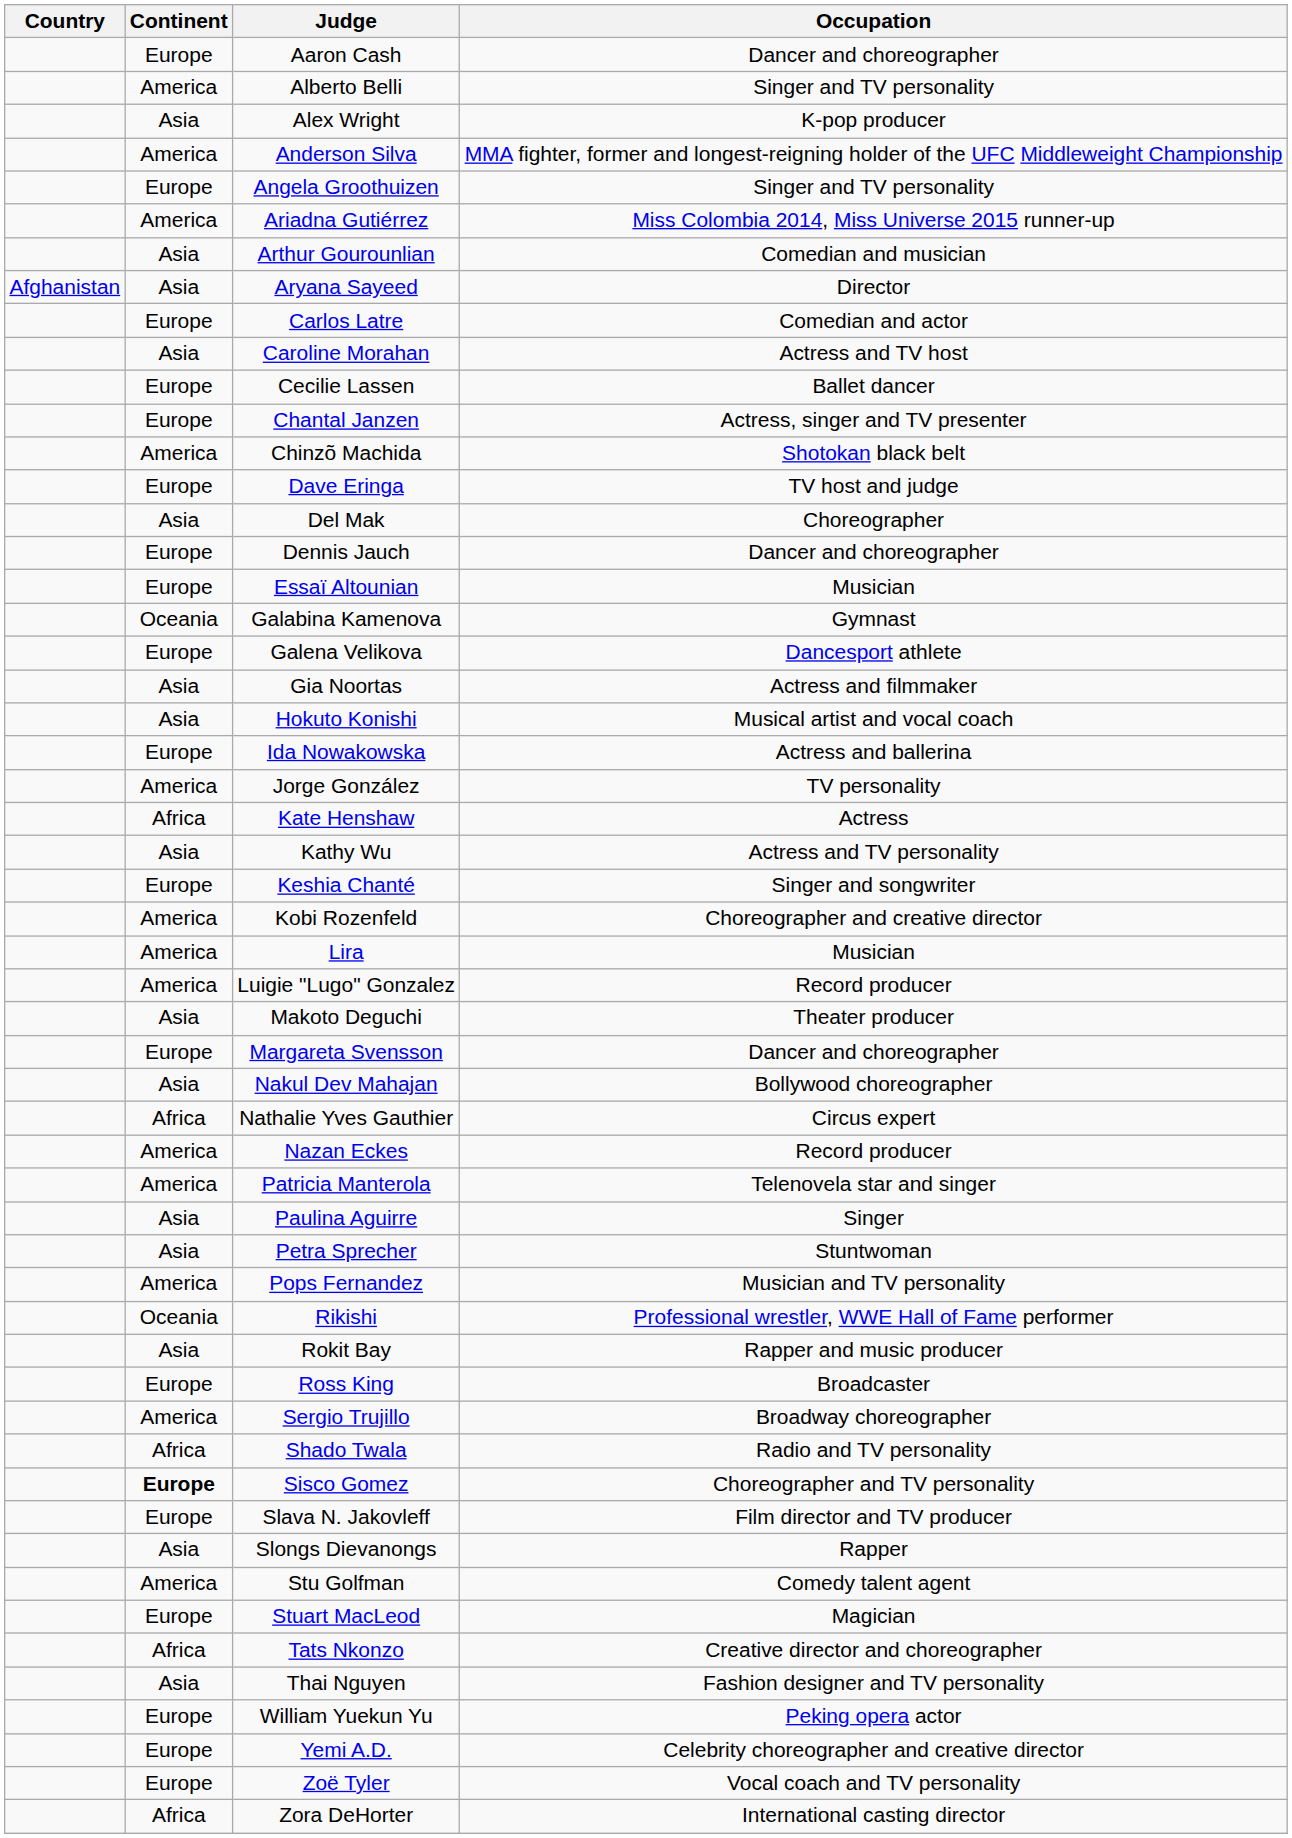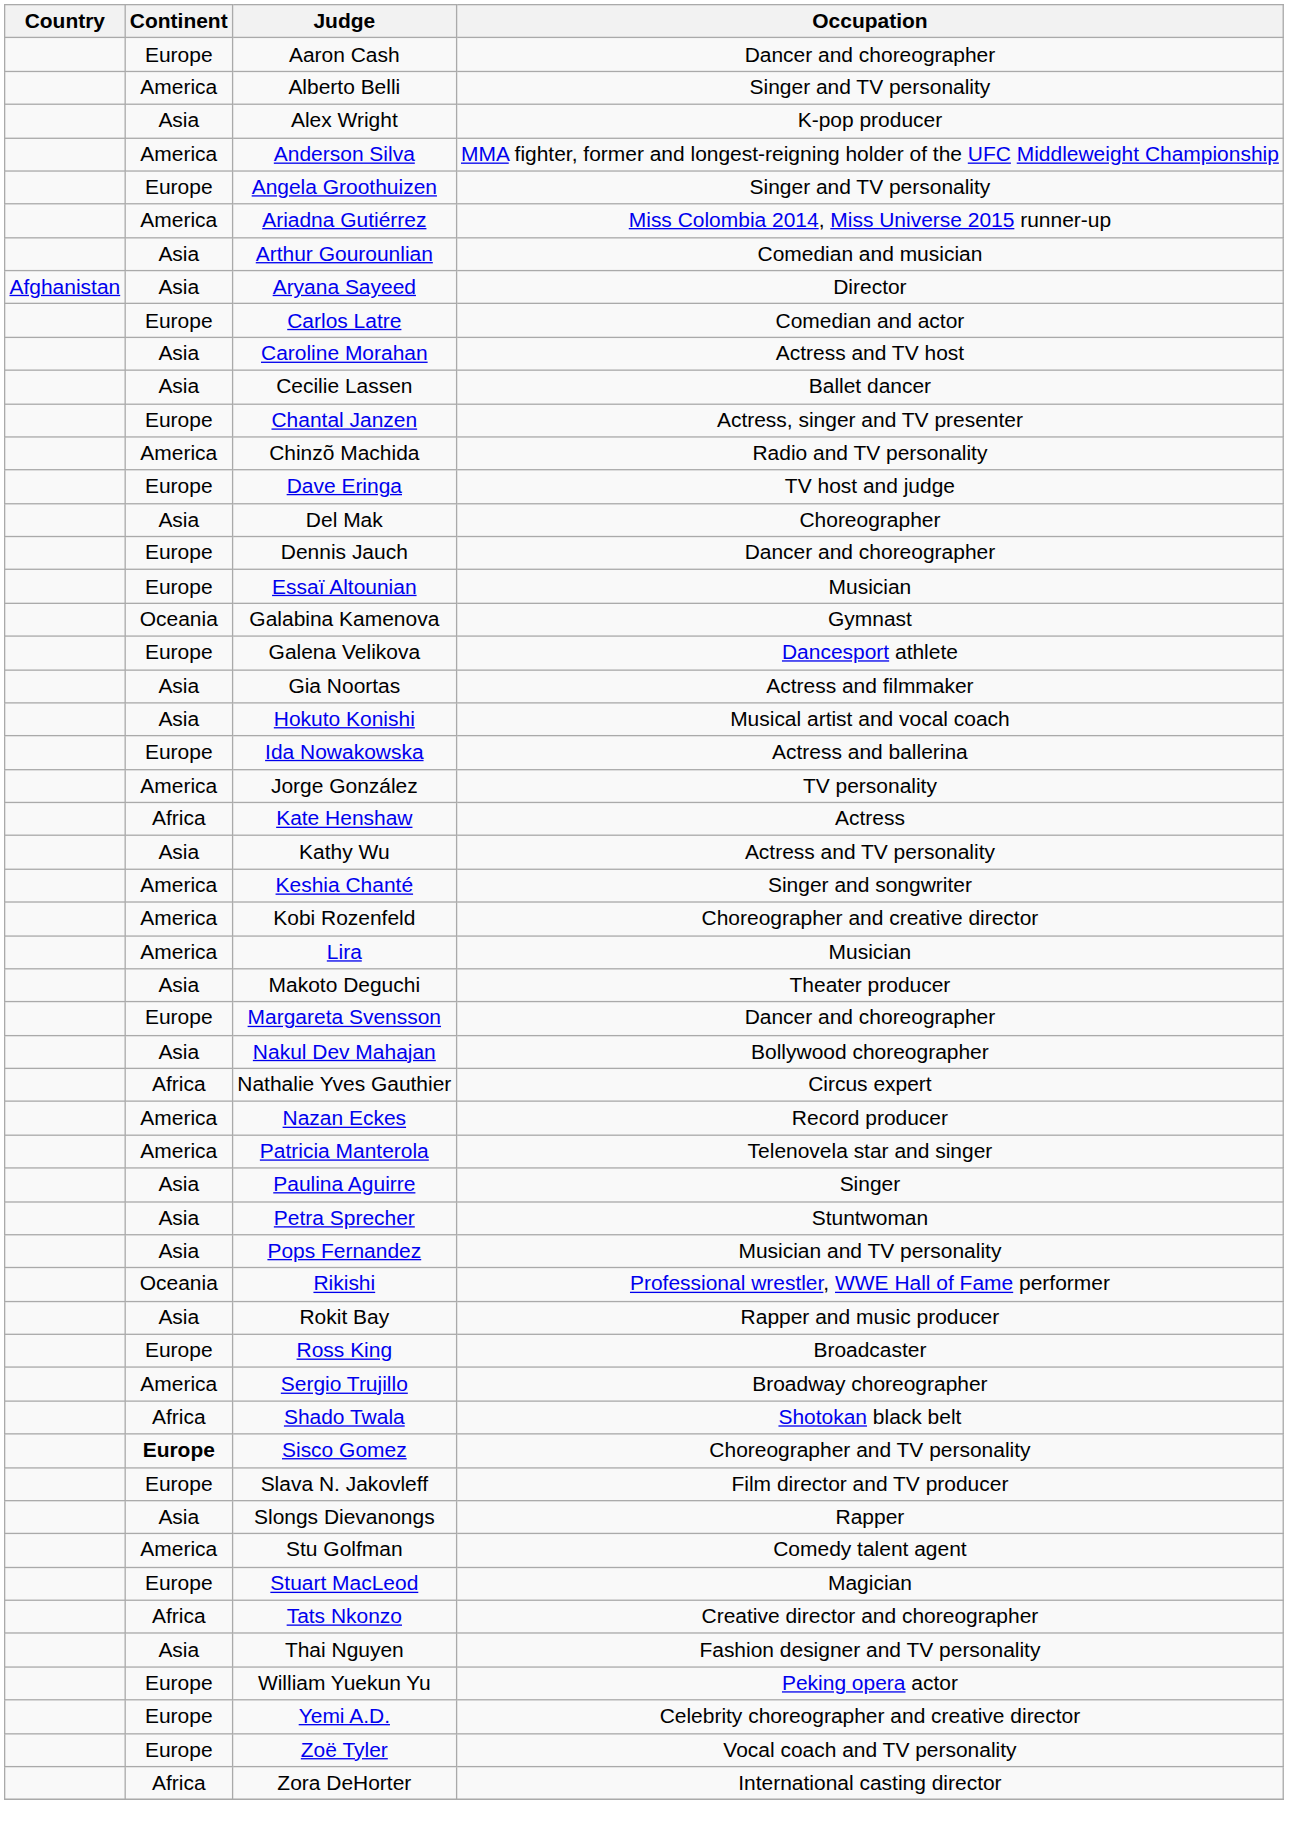(179, 386) Europe -> (179, 386) Asia
(874, 453) Shotokan black belt -> (870, 453) Radio and TV personality
(179, 885) Europe -> (179, 885) America
- row: (346, 985)
(179, 1284) America -> (179, 1251) Asia
(874, 1450) Radio and TV personality -> (870, 1417) Shotokan black belt
